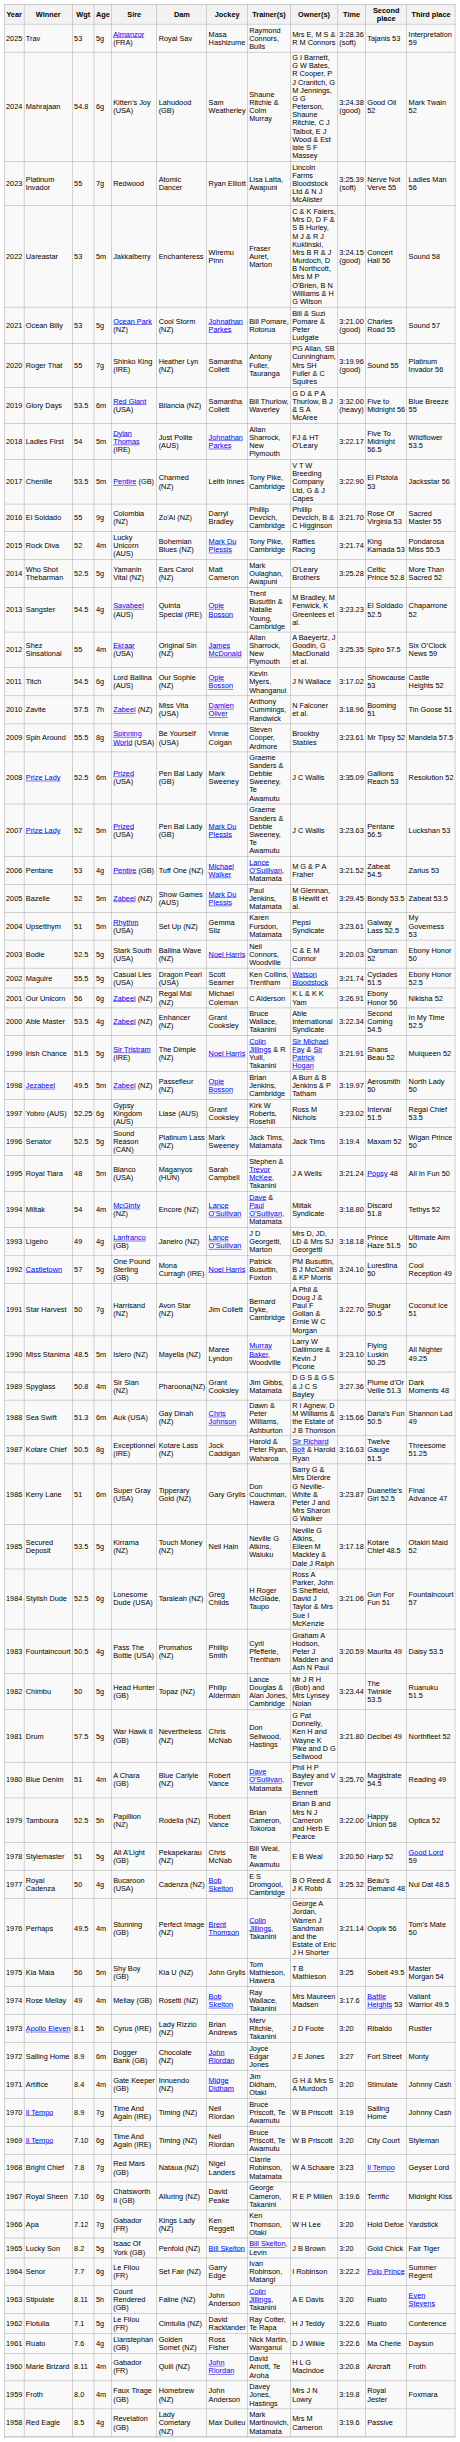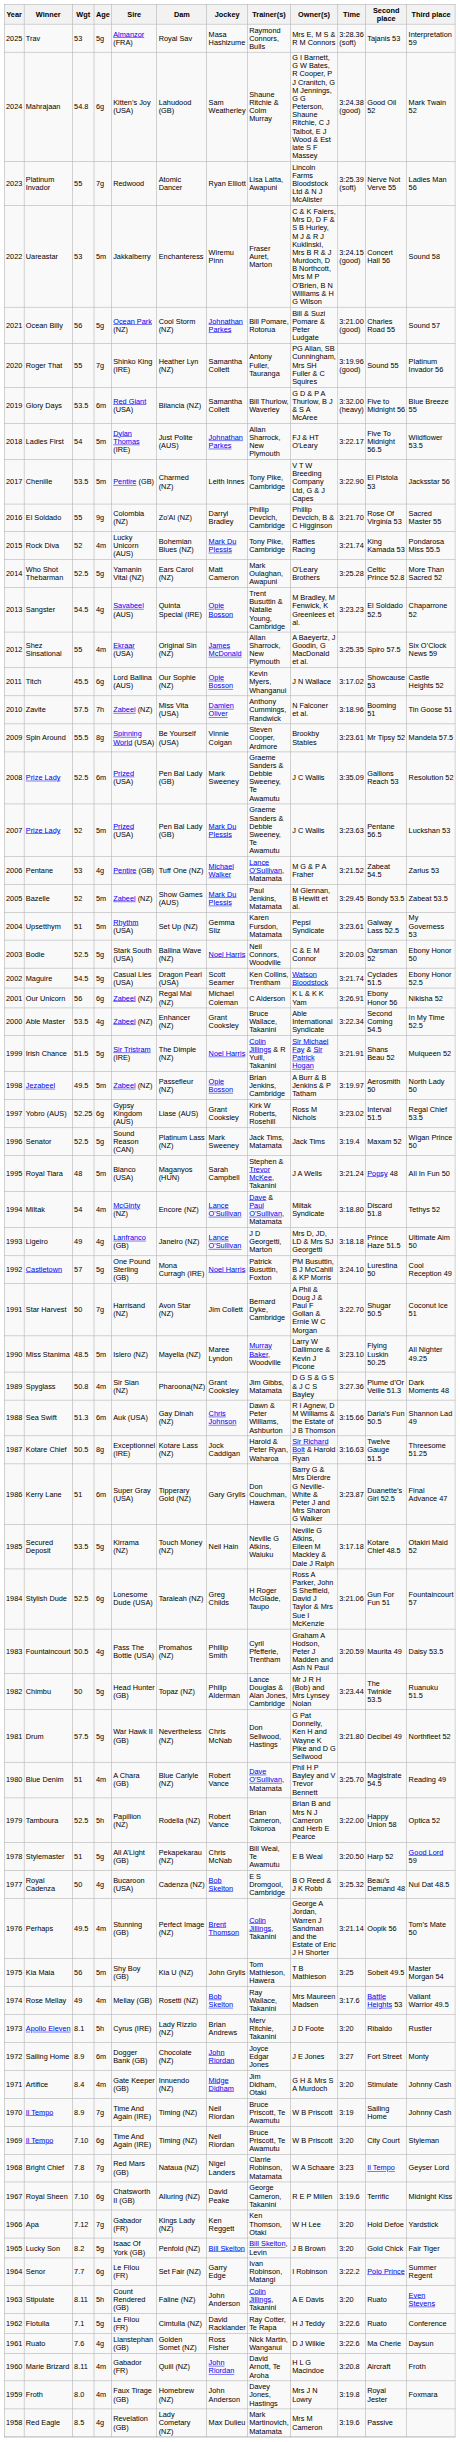(78, 325) 53 -> (78, 325) 56
(81, 682) 54.5 -> (81, 682) 45.5
(81, 978) 55.5 -> (81, 978) 54.5
